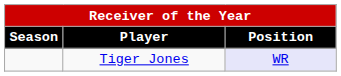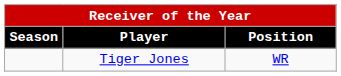(281, 60) lavender background -> (281, 60) no background
